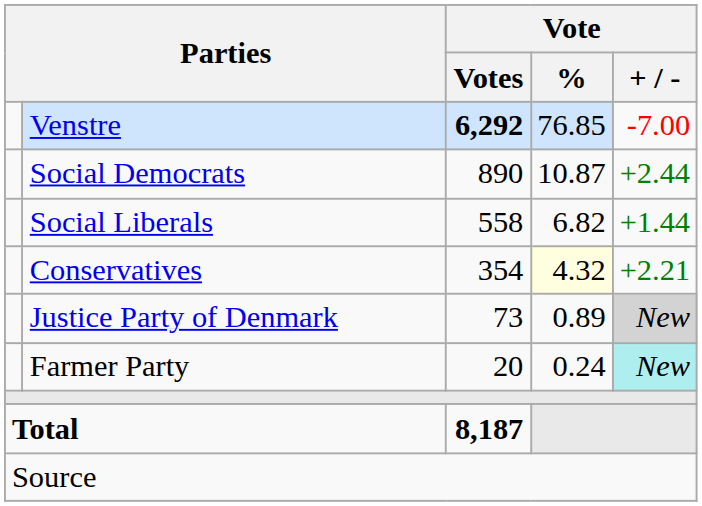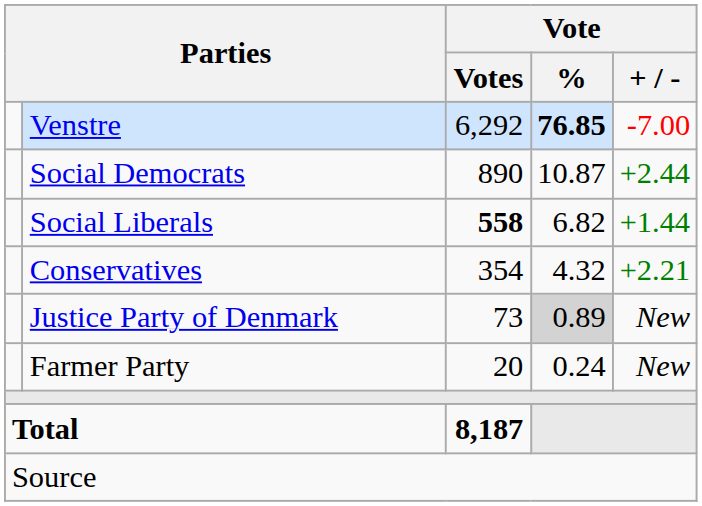(489, 125) bold -> (489, 125) normal
(572, 125) normal -> (572, 125) bold
(500, 221) normal -> (500, 221) bold
(579, 269) lightyellow background -> (579, 269) no background
(579, 317) no background -> (579, 317) lightgrey background
(663, 317) lightgrey background -> (663, 317) no background
(663, 366) paleturquoise background -> (663, 366) no background
